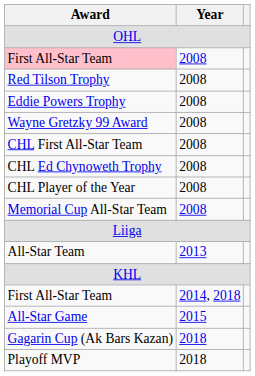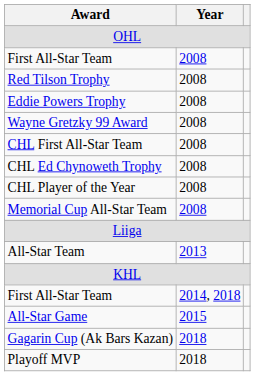(60, 58) pink background -> (60, 58) no background
